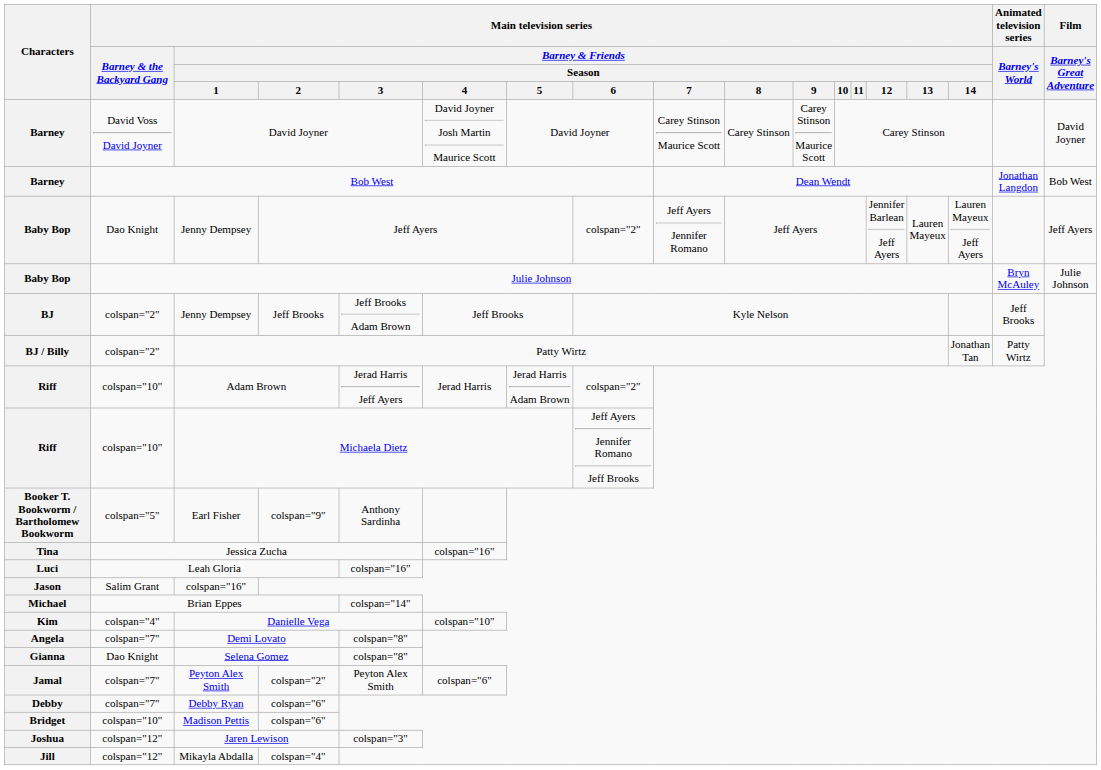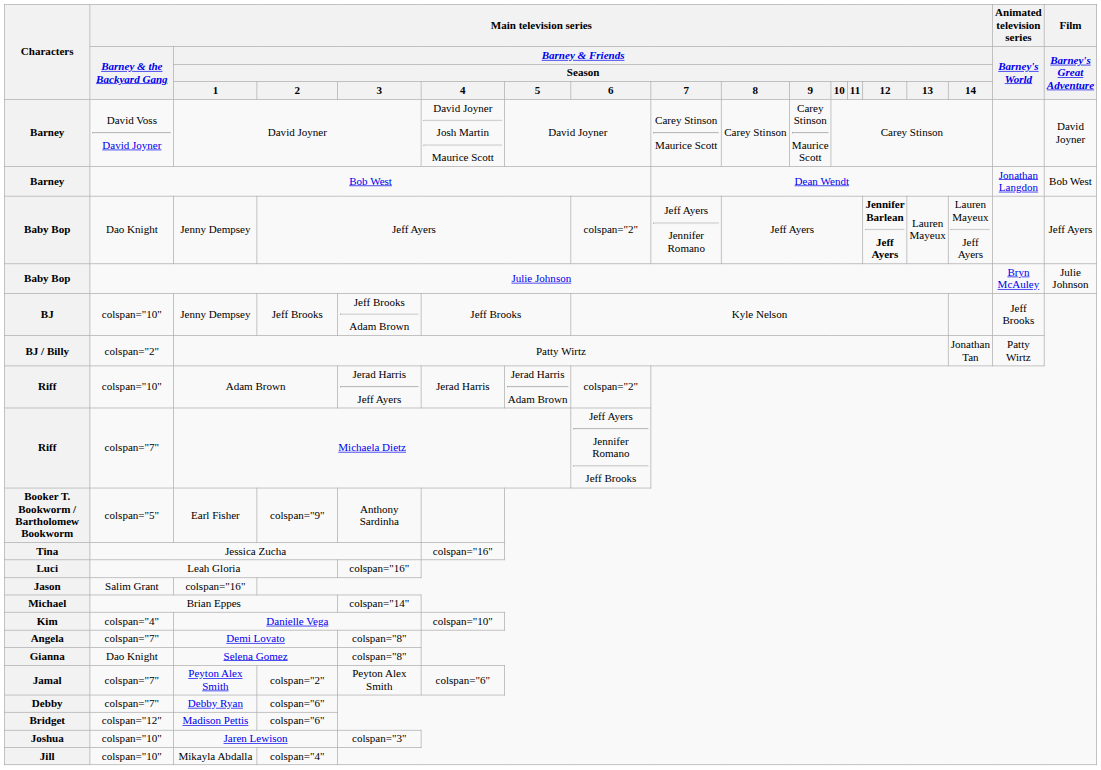(887, 230) normal -> (885, 230) bold
(132, 314) colspan="2" -> (132, 314) colspan="10"
(132, 448) colspan="10" -> (132, 448) colspan="7"
(132, 721) colspan="10" -> (132, 721) colspan="12"
(132, 738) colspan="12" -> (132, 738) colspan="10"
(132, 756) colspan="12" -> (132, 756) colspan="10"
